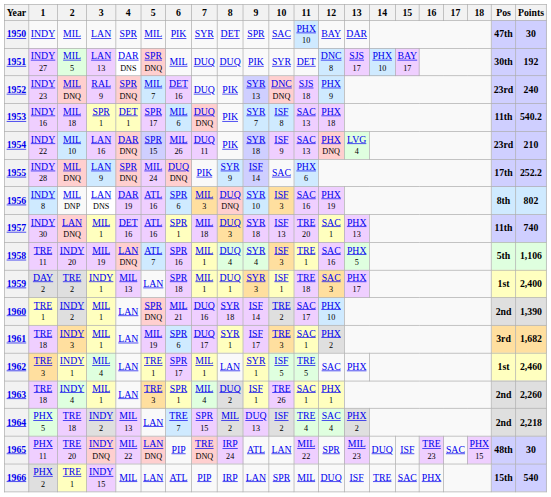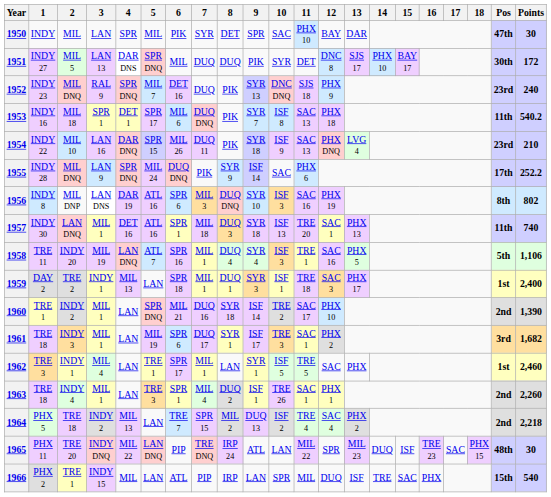(531, 62) 192 -> (531, 62) 172
